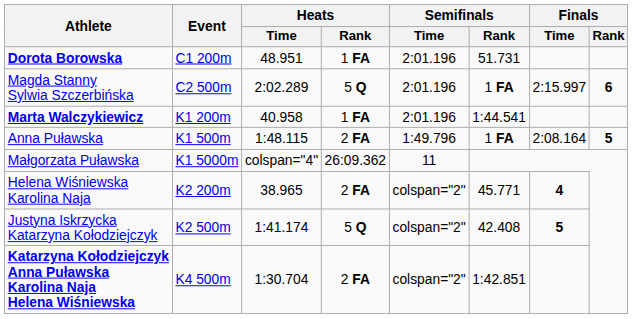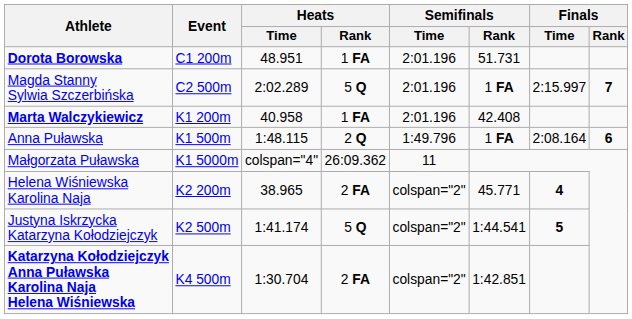(609, 88) 6 -> (609, 88) 7
(499, 117) 1:44.541 -> (499, 117) 42.408
(355, 139) 2 FA -> (355, 139) 2 Q
(609, 139) 5 -> (609, 139) 6
(499, 228) 42.408 -> (499, 228) 1:44.541
